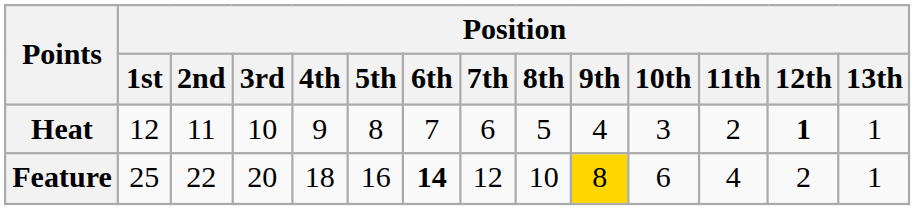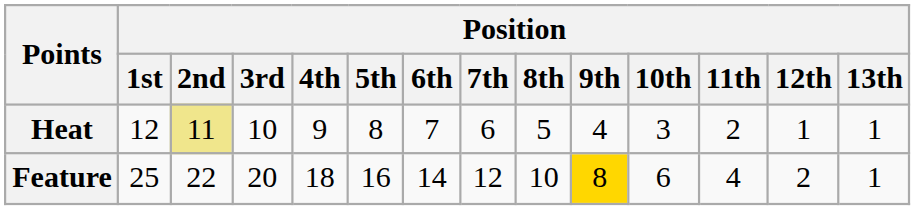(201, 128) no background -> (201, 128) khaki background
(803, 128) bold -> (803, 128) normal
(432, 177) bold -> (432, 177) normal
